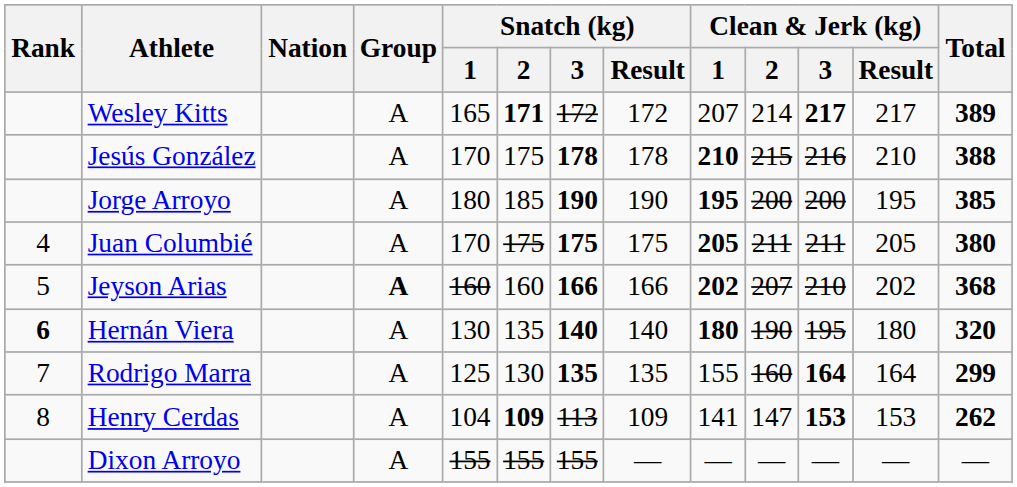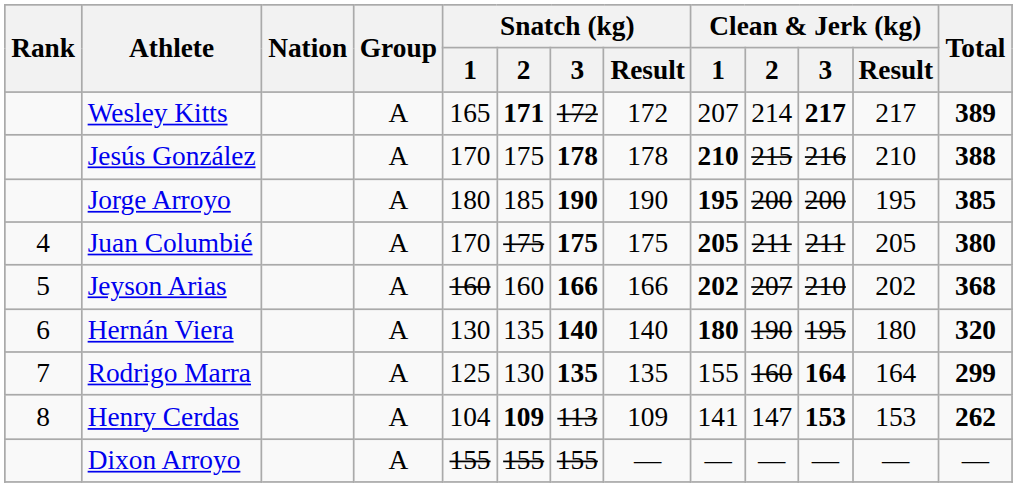(398, 286) bold -> (398, 286) normal
(43, 329) bold -> (43, 329) normal
